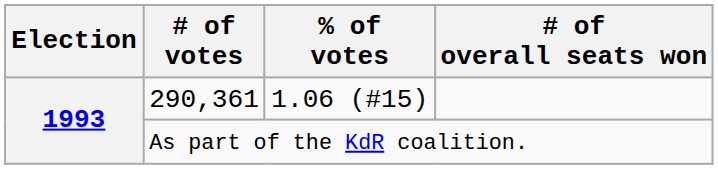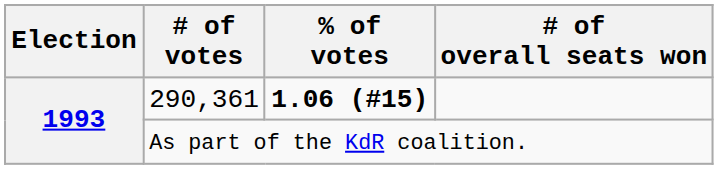(350, 99) normal -> (350, 99) bold
